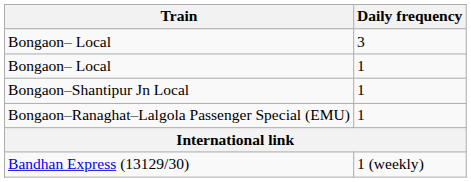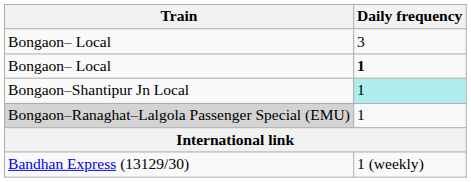(361, 66) normal -> (361, 66) bold
(361, 90) no background -> (361, 90) paleturquoise background
(179, 115) no background -> (179, 115) lightgrey background
